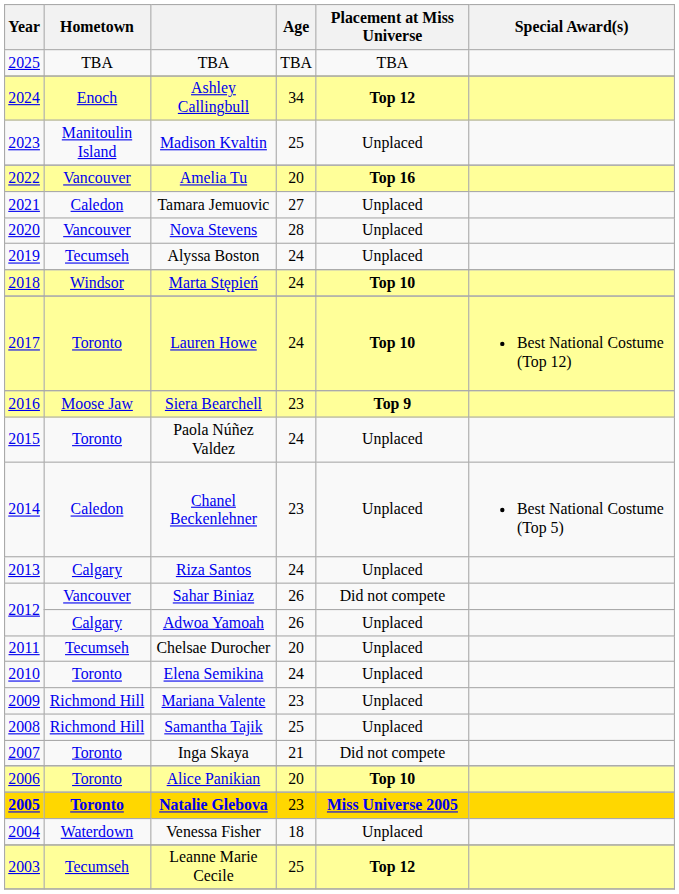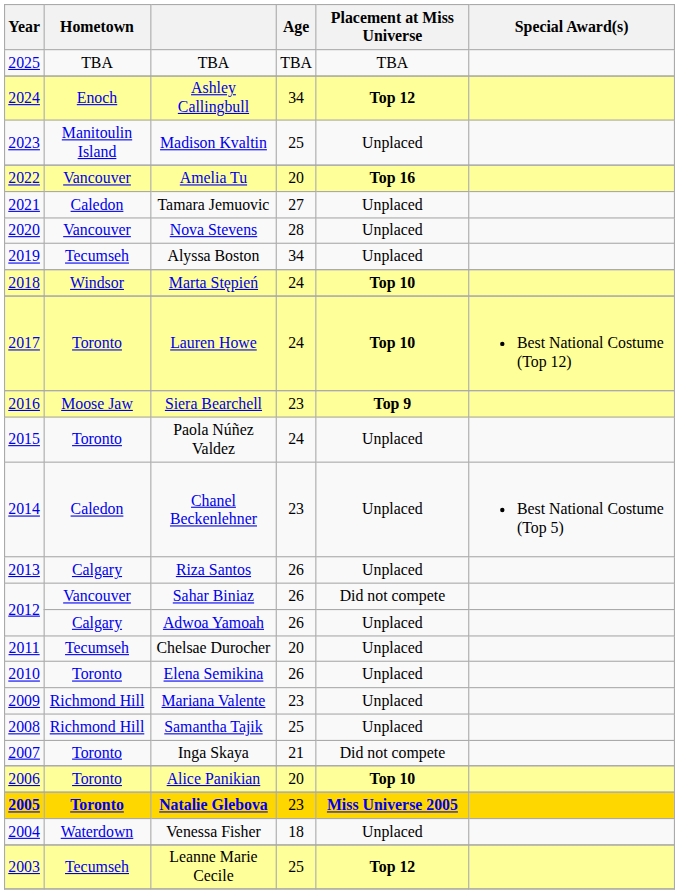(296, 256) 24 -> (296, 256) 34
(296, 570) 24 -> (296, 570) 26
(296, 674) 24 -> (296, 674) 26
